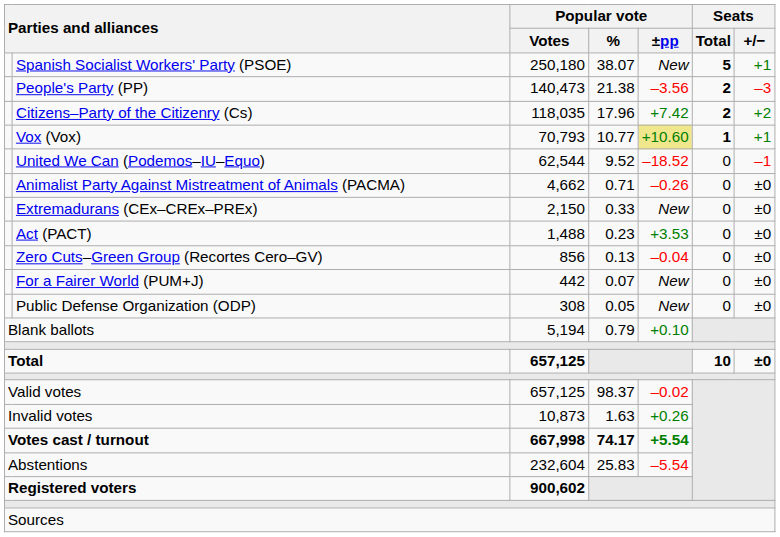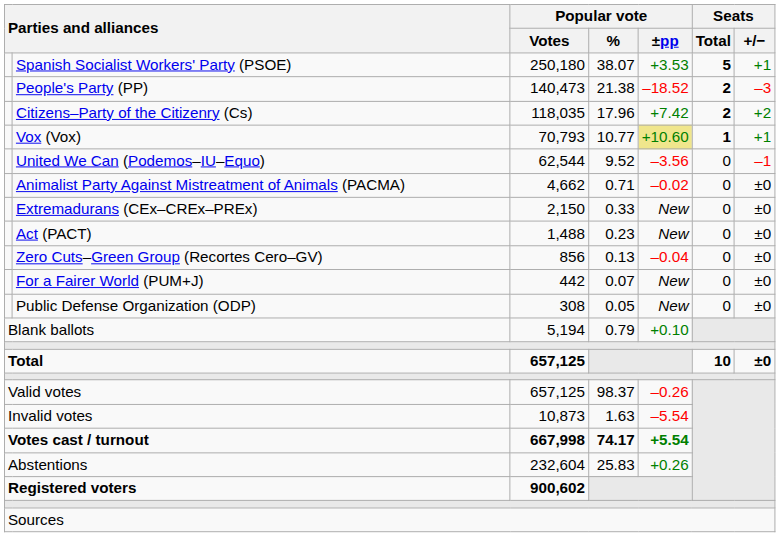(673, 64) New -> (669, 64) +3.53
(670, 88) –3.56 -> (665, 88) –18.52
(665, 161) –18.52 -> (670, 161) –3.56
(670, 185) –0.26 -> (670, 185) –0.02
(669, 233) +3.53 -> (673, 233) New
(670, 392) –0.02 -> (670, 392) –0.26
(669, 416) +0.26 -> (670, 416) –5.54
(670, 464) –5.54 -> (669, 464) +0.26
